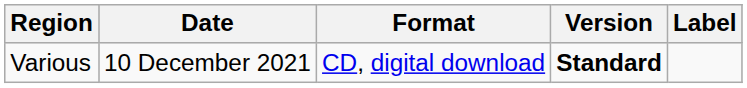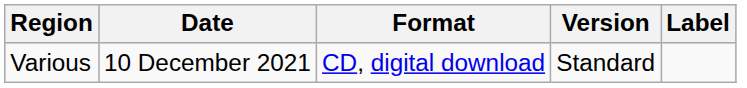(609, 62) bold -> (606, 62) normal
